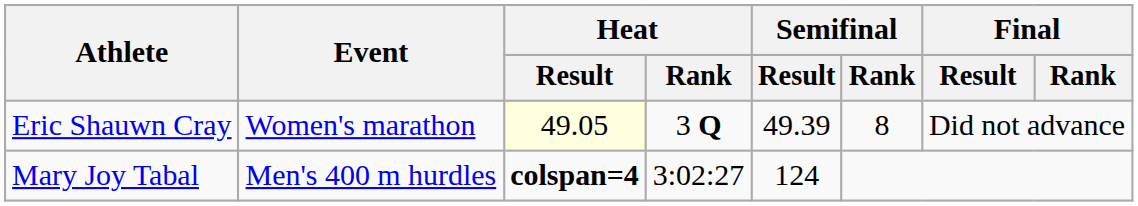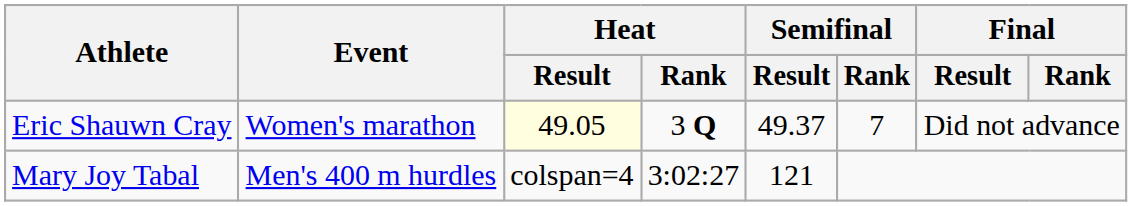(797, 125) 49.39 -> (792, 125) 49.37
(882, 125) 8 -> (877, 125) 7
(575, 175) bold -> (572, 175) normal
(797, 175) 124 -> (792, 175) 121
